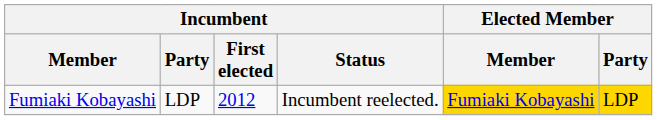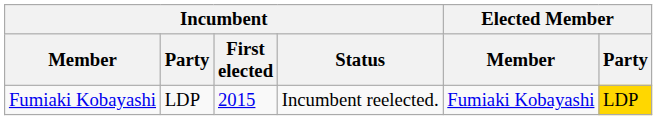(237, 99) 2012 -> (237, 99) 2015
(521, 99) gold background -> (521, 99) no background
